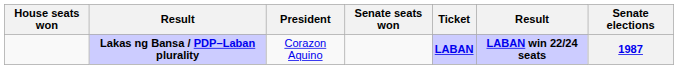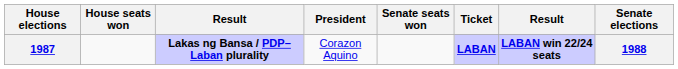+ column: (43, 20)
(631, 50) 1987 -> (634, 50) 1988
